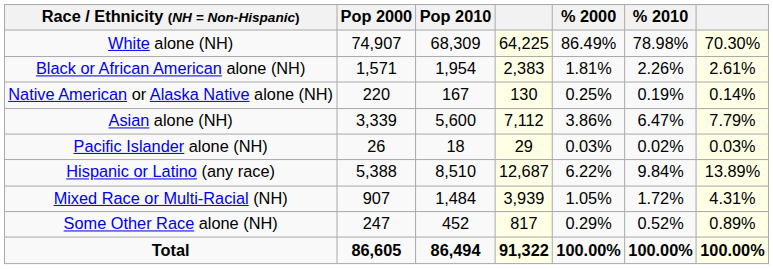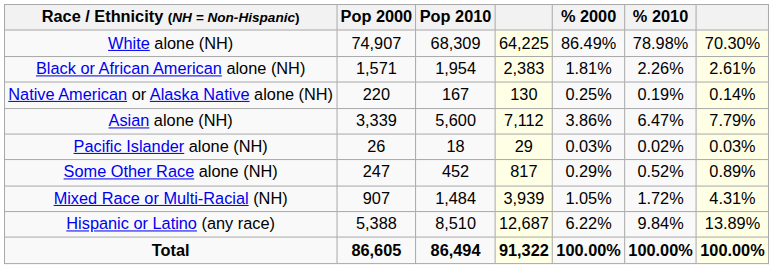rows swapped: (171, 224) <-> (171, 172)
